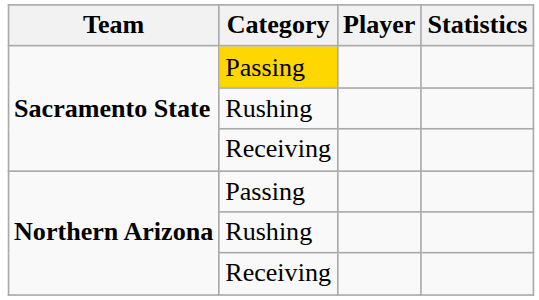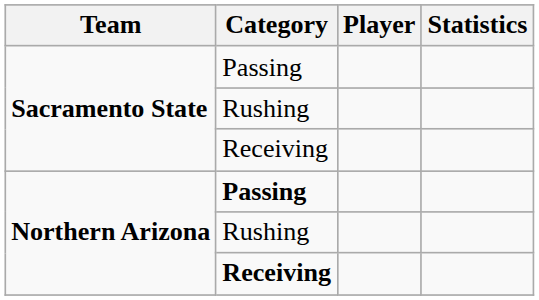(265, 66) gold background -> (262, 66) no background
(265, 190) normal -> (264, 190) bold
(278, 273) normal -> (277, 273) bold
